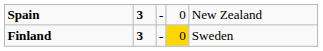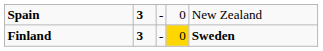(213, 35) normal -> (213, 35) bold
